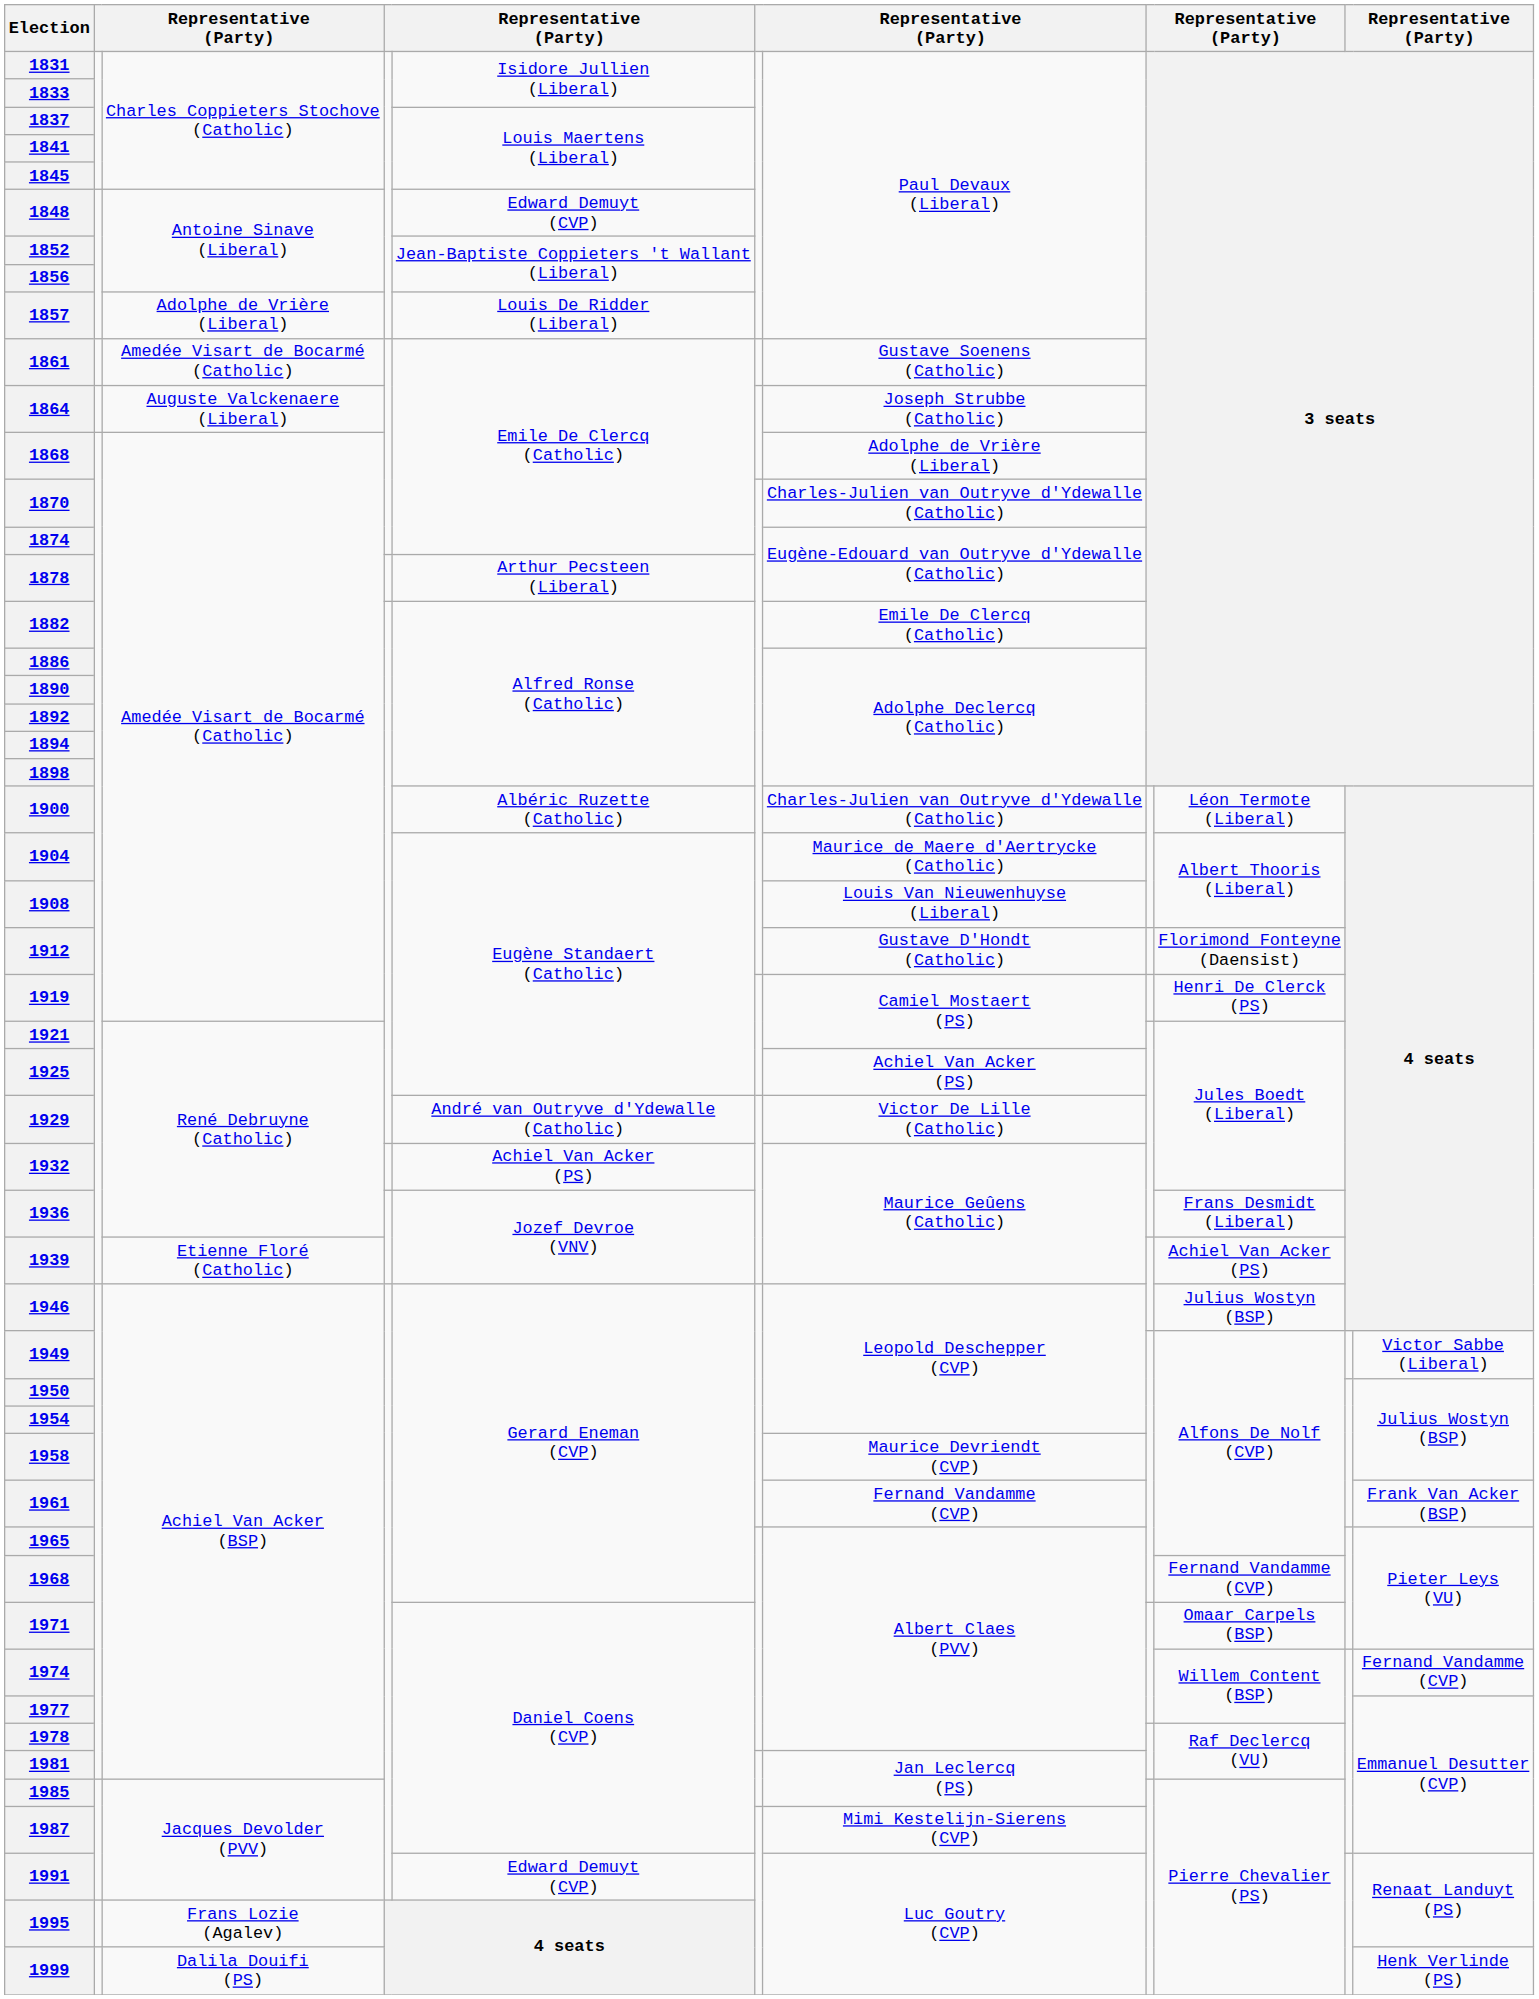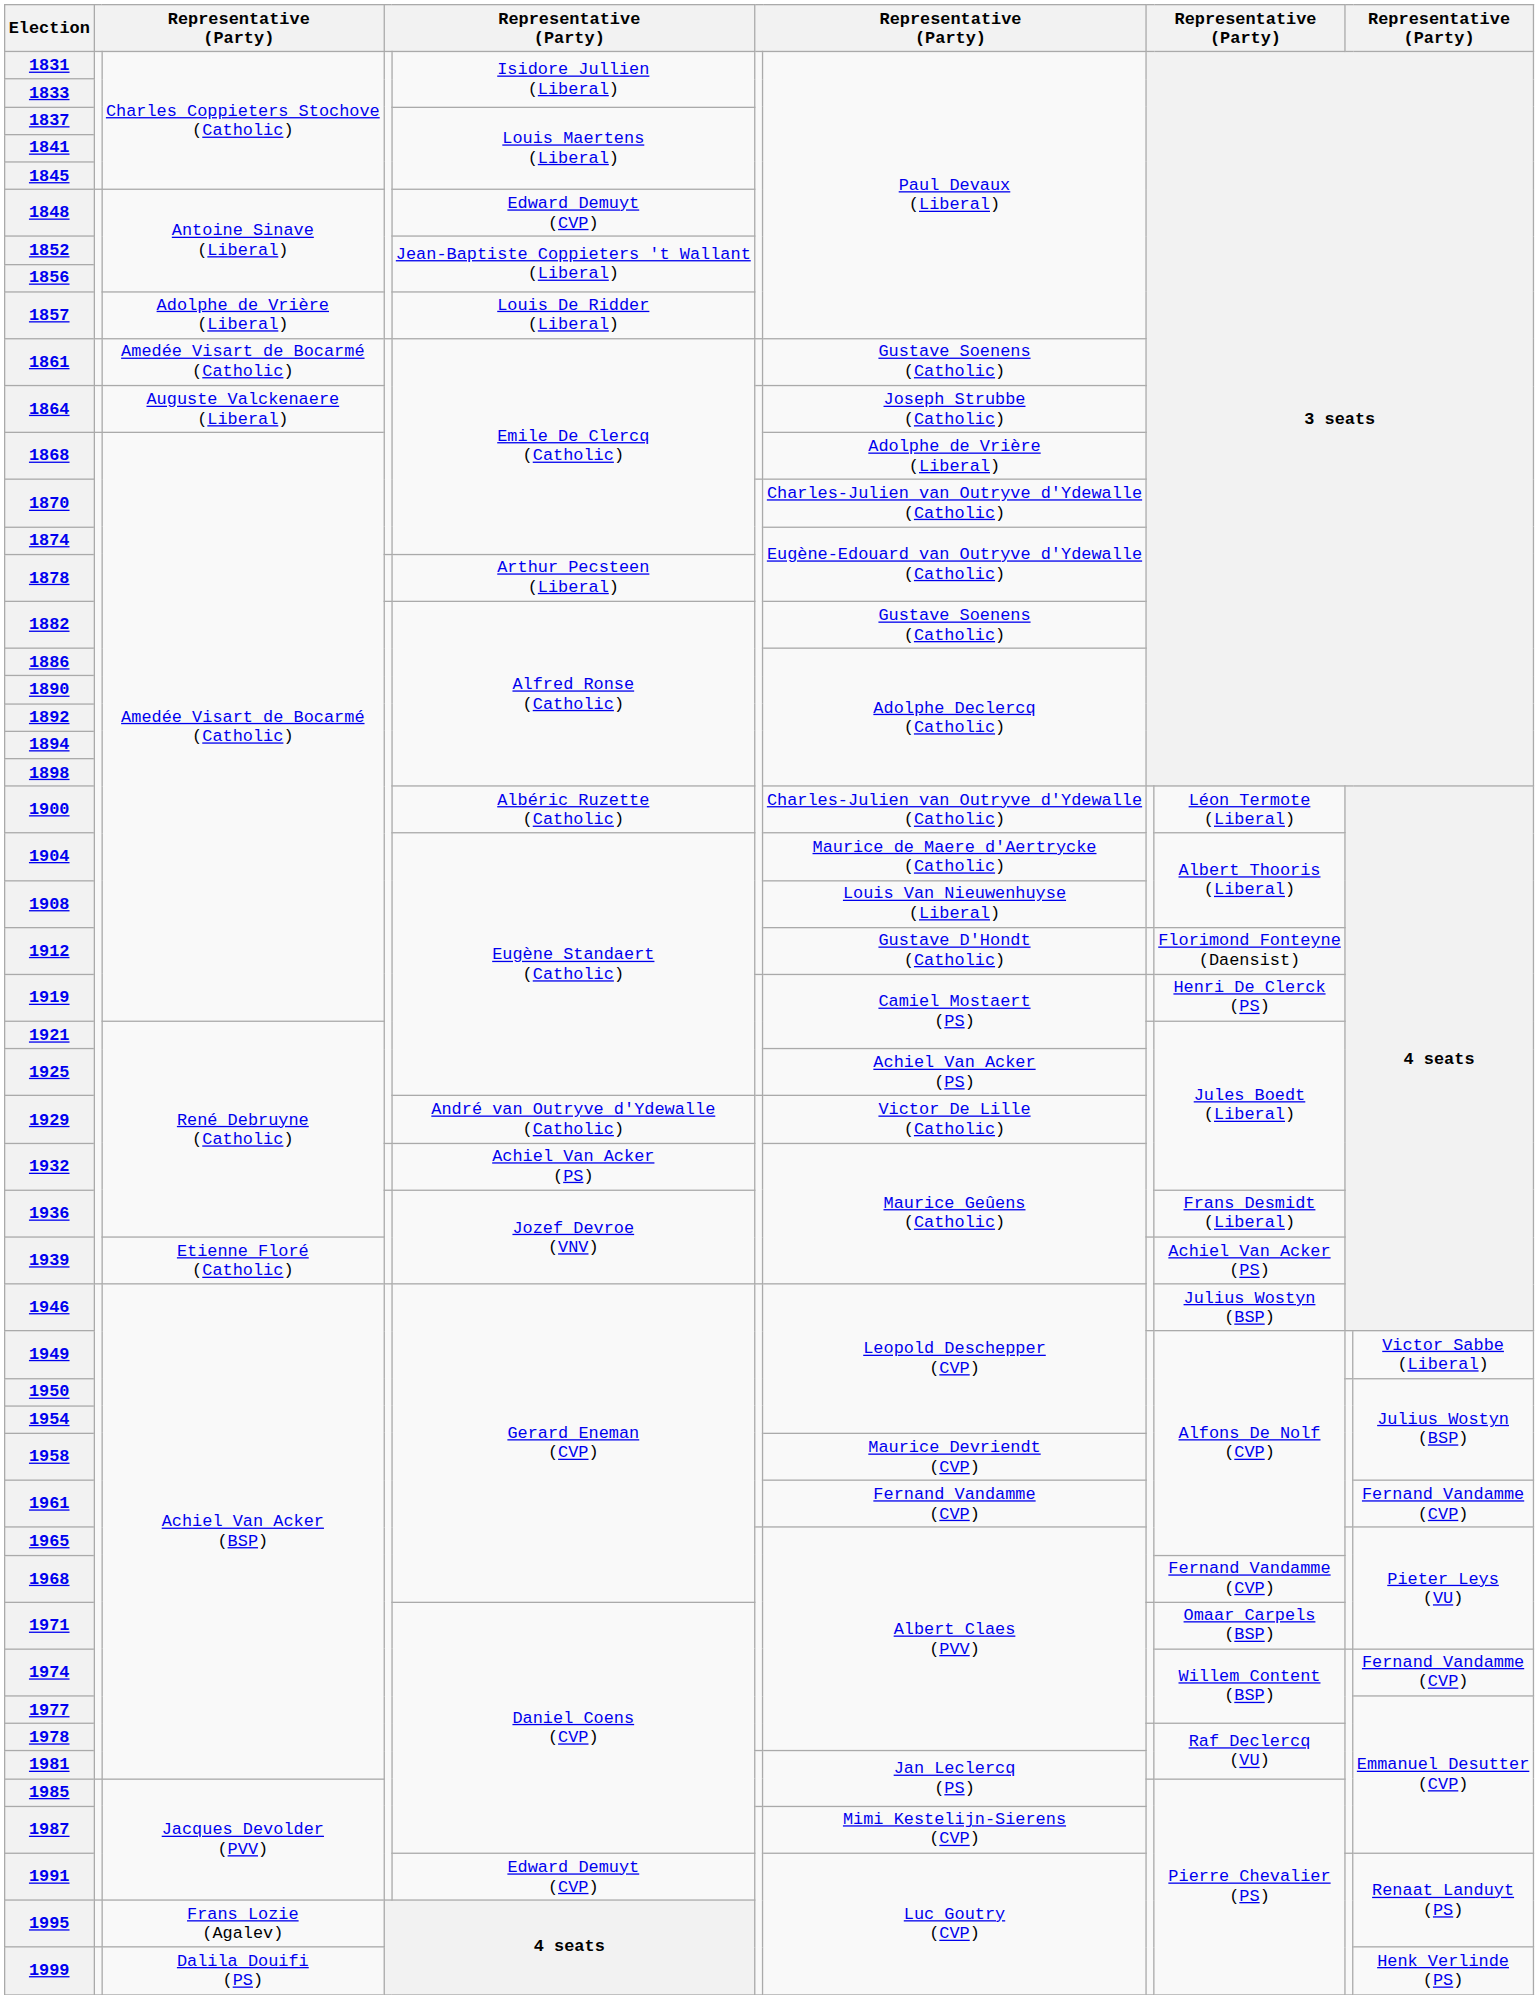(955, 625) Emile De Clercq (Catholic) -> (955, 625) Gustave Soenens (Catholic)
(1443, 1504) Frank Van Acker (BSP) -> (1443, 1504) Fernand Vandamme (CVP)
